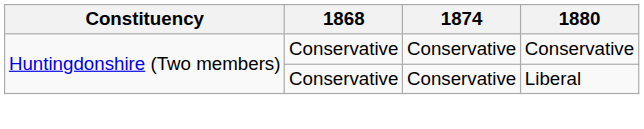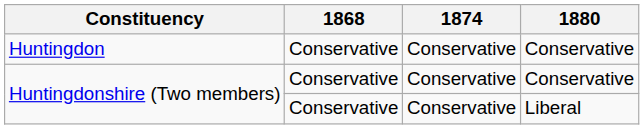+ row: (57, 49)
